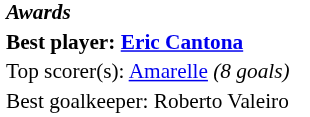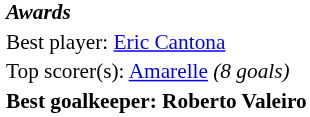(125, 41) bold -> (116, 41) normal
(147, 101) normal -> (156, 101) bold
